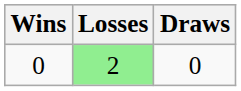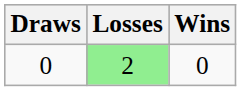columns swapped: (38, 24) <-> (195, 24)
